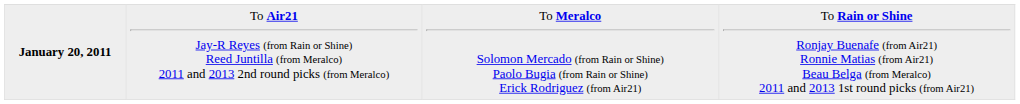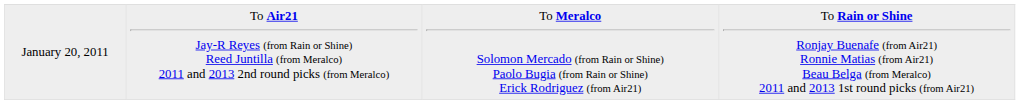(65, 52) bold -> (65, 52) normal
